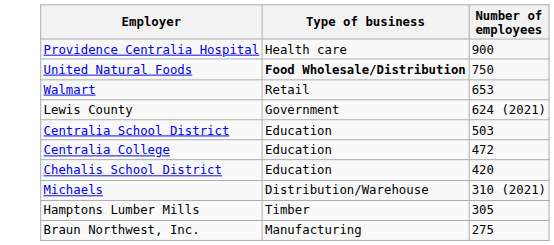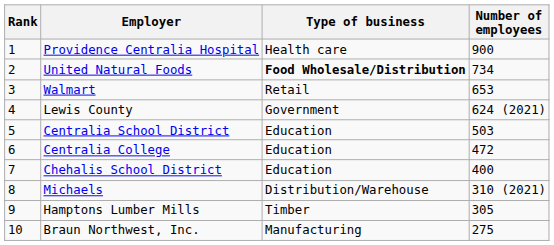+ column: (23, 22)
(483, 69) 750 -> (483, 69) 734
(483, 170) 420 -> (483, 170) 400
